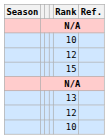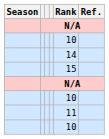(71, 55) 12 -> (71, 55) 14
(71, 98) 13 -> (71, 98) 10
(71, 112) 12 -> (71, 112) 11
